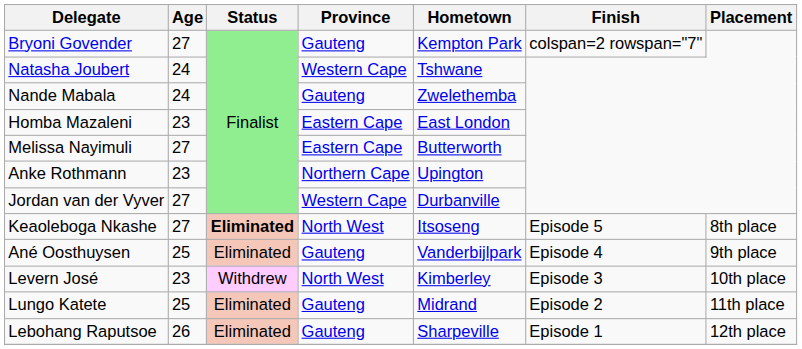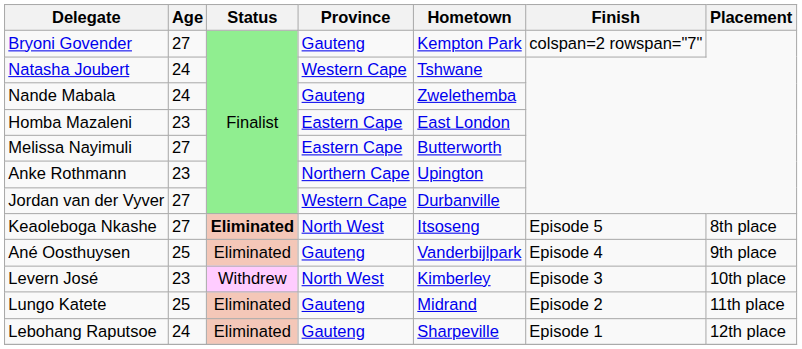(181, 331) 26 -> (181, 331) 24
